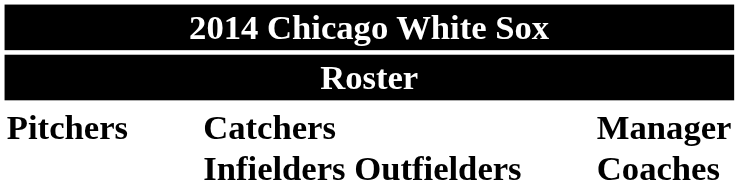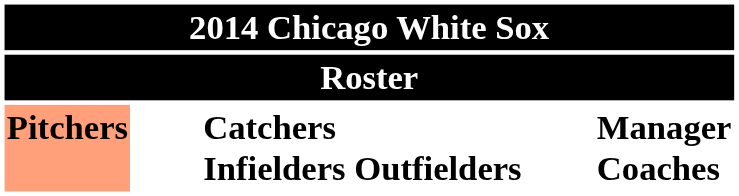(67, 127) no background -> (67, 127) lightsalmon background
